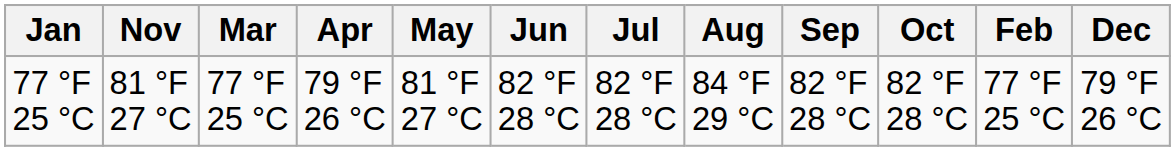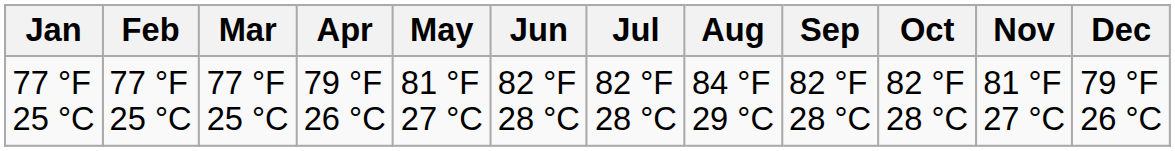columns swapped: (1024, 30) <-> (151, 30)
